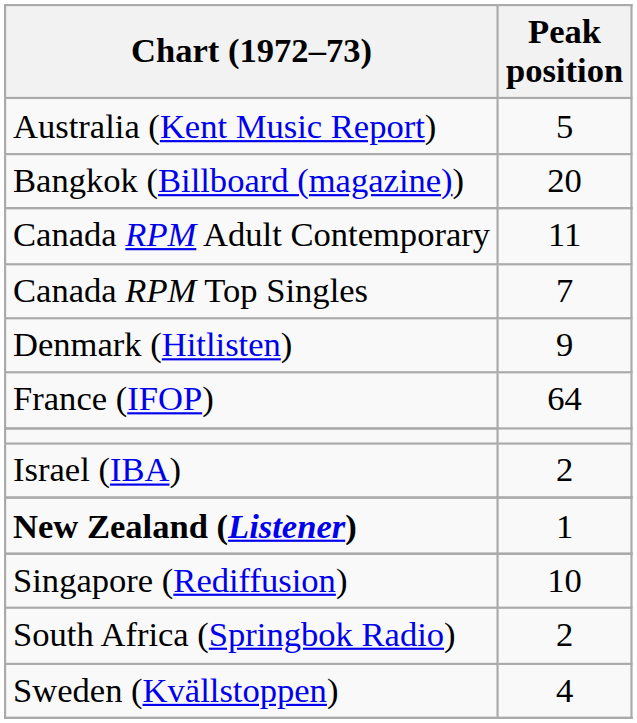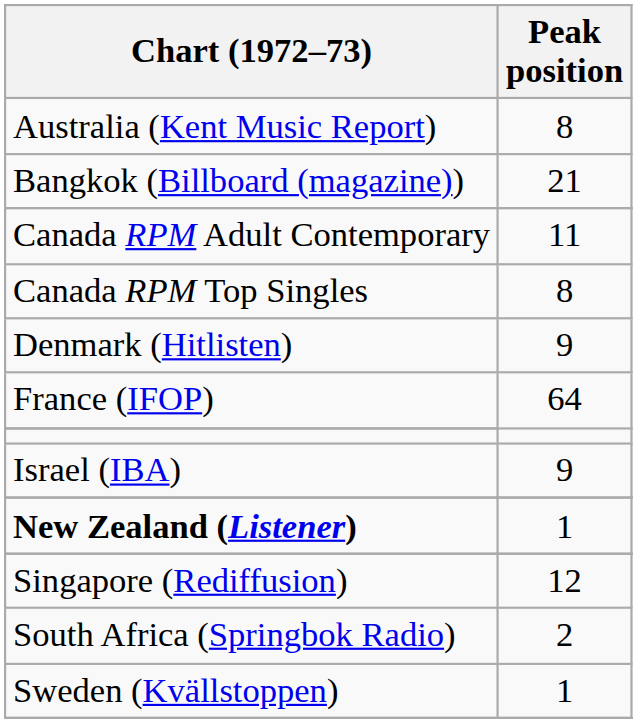(565, 125) 5 -> (565, 125) 8
(565, 180) 20 -> (565, 180) 21
(565, 290) 7 -> (565, 290) 8
(565, 470) 2 -> (565, 470) 9
(565, 580) 10 -> (565, 580) 12
(565, 689) 4 -> (565, 689) 1
